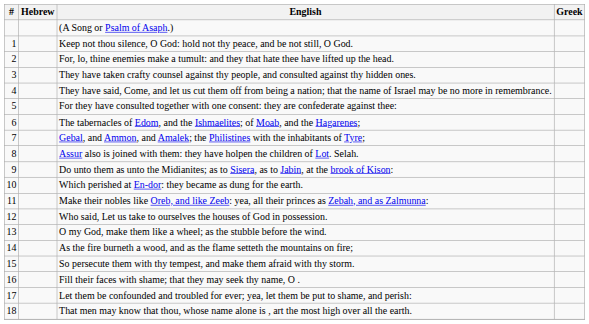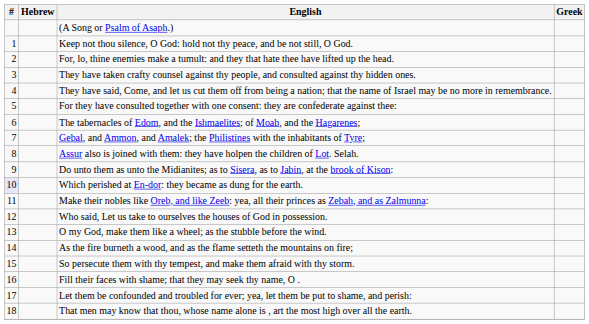(12, 185) no background -> (12, 185) lavender background
